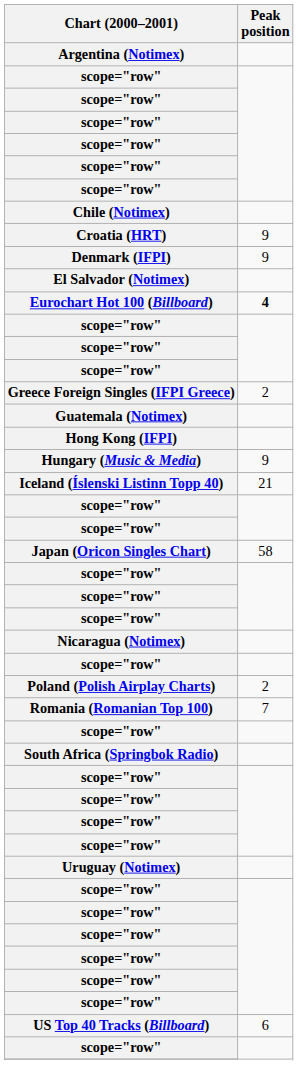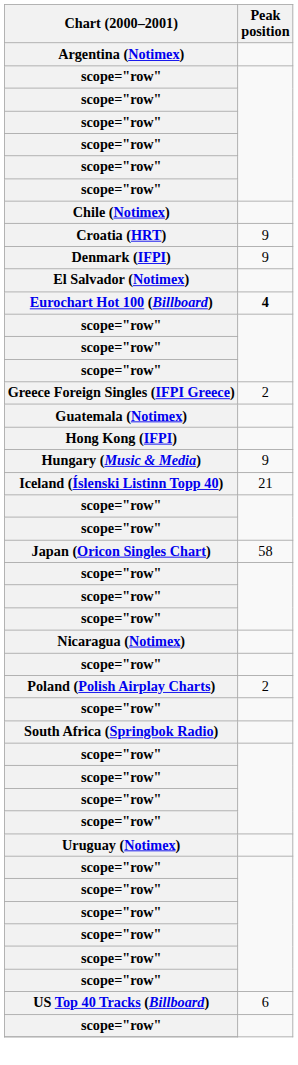- row: (121, 709)
